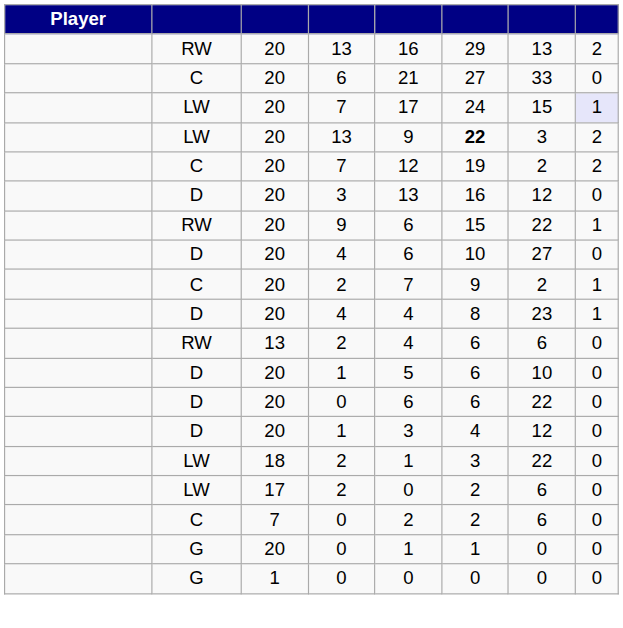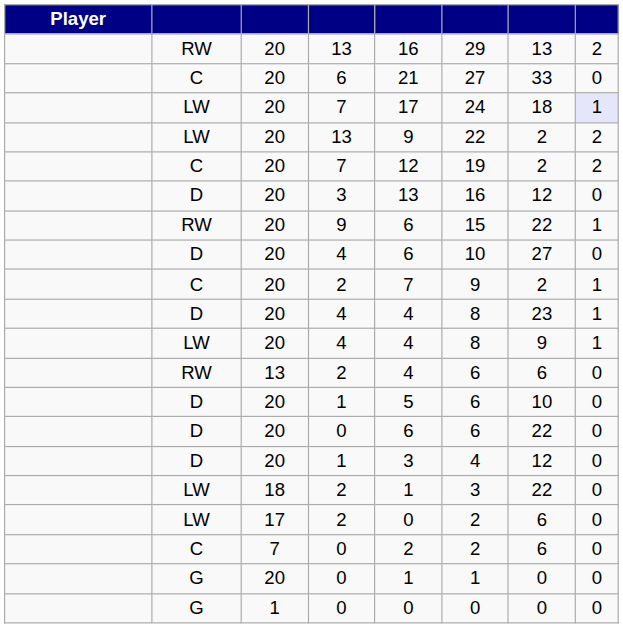(542, 107) 15 -> (542, 107) 18
(475, 136) bold -> (475, 136) normal
(542, 136) 3 -> (542, 136) 2
+ row: (196, 343)
